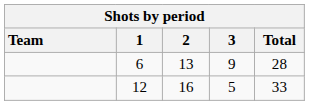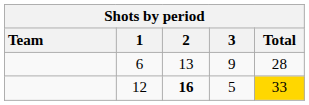(186, 87) normal -> (186, 87) bold
(279, 87) no background -> (279, 87) gold background
